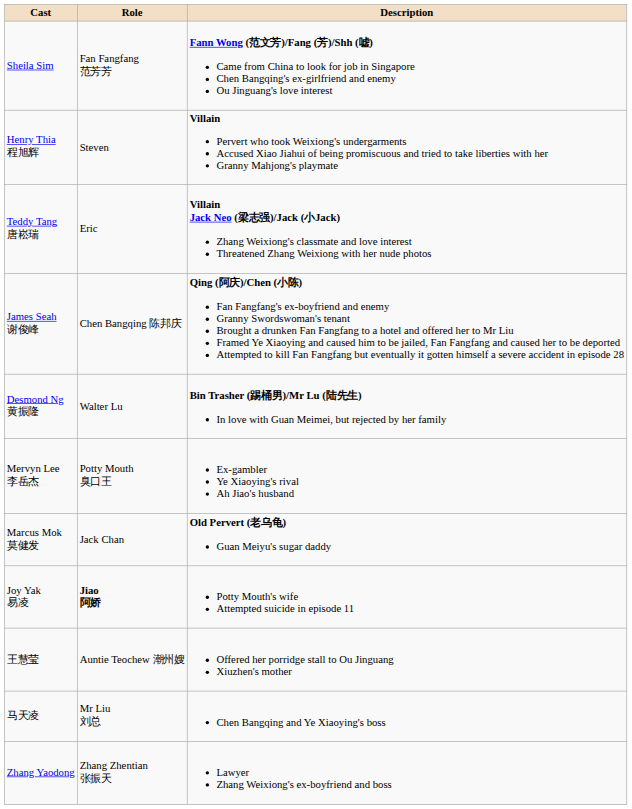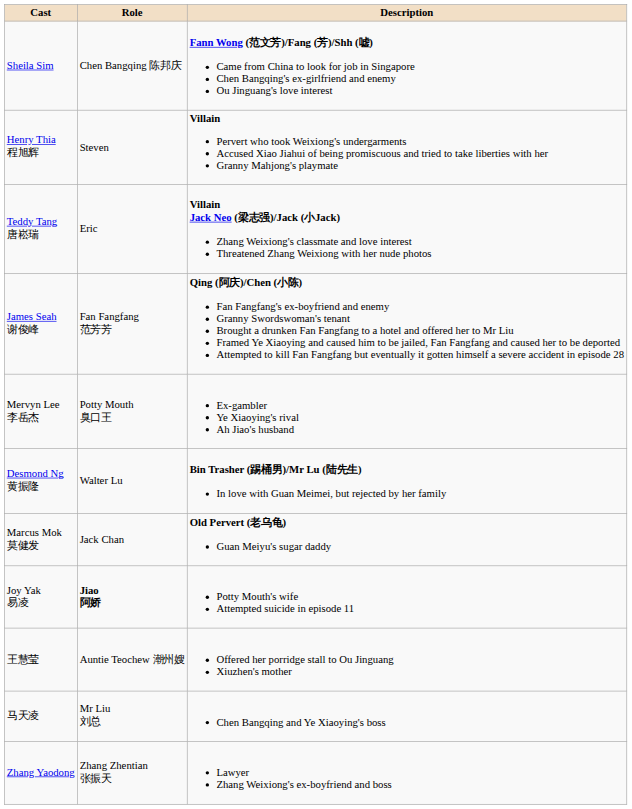(109, 65) Fan Fangfang 范芳芳 -> (131, 65) Chen Bangqing 陈邦庆
(131, 323) Chen Bangqing 陈邦庆 -> (109, 323) Fan Fangfang 范芳芳
rows swapped: (33, 475) <-> (35, 405)
